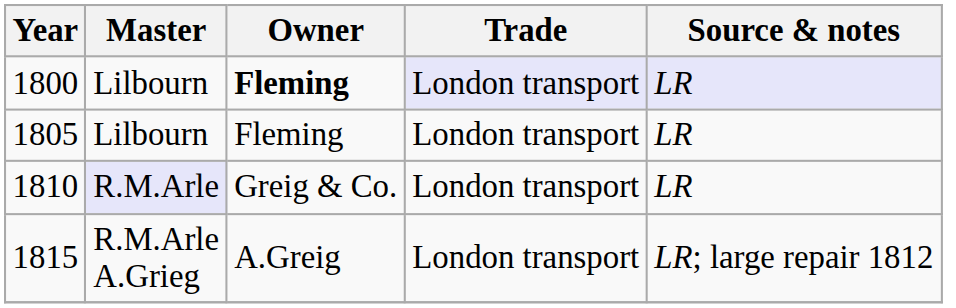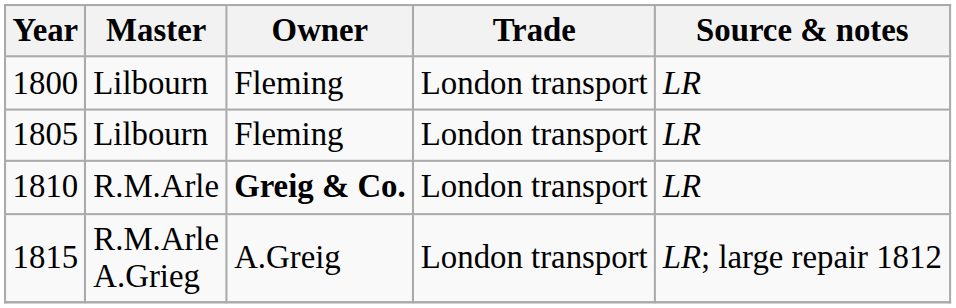(292, 82) bold -> (289, 82) normal
(526, 82) lavender background -> (534, 82) no background
(673, 82) lavender background -> (682, 82) no background
(156, 186) lavender background -> (156, 186) no background
(316, 186) normal -> (320, 186) bold
